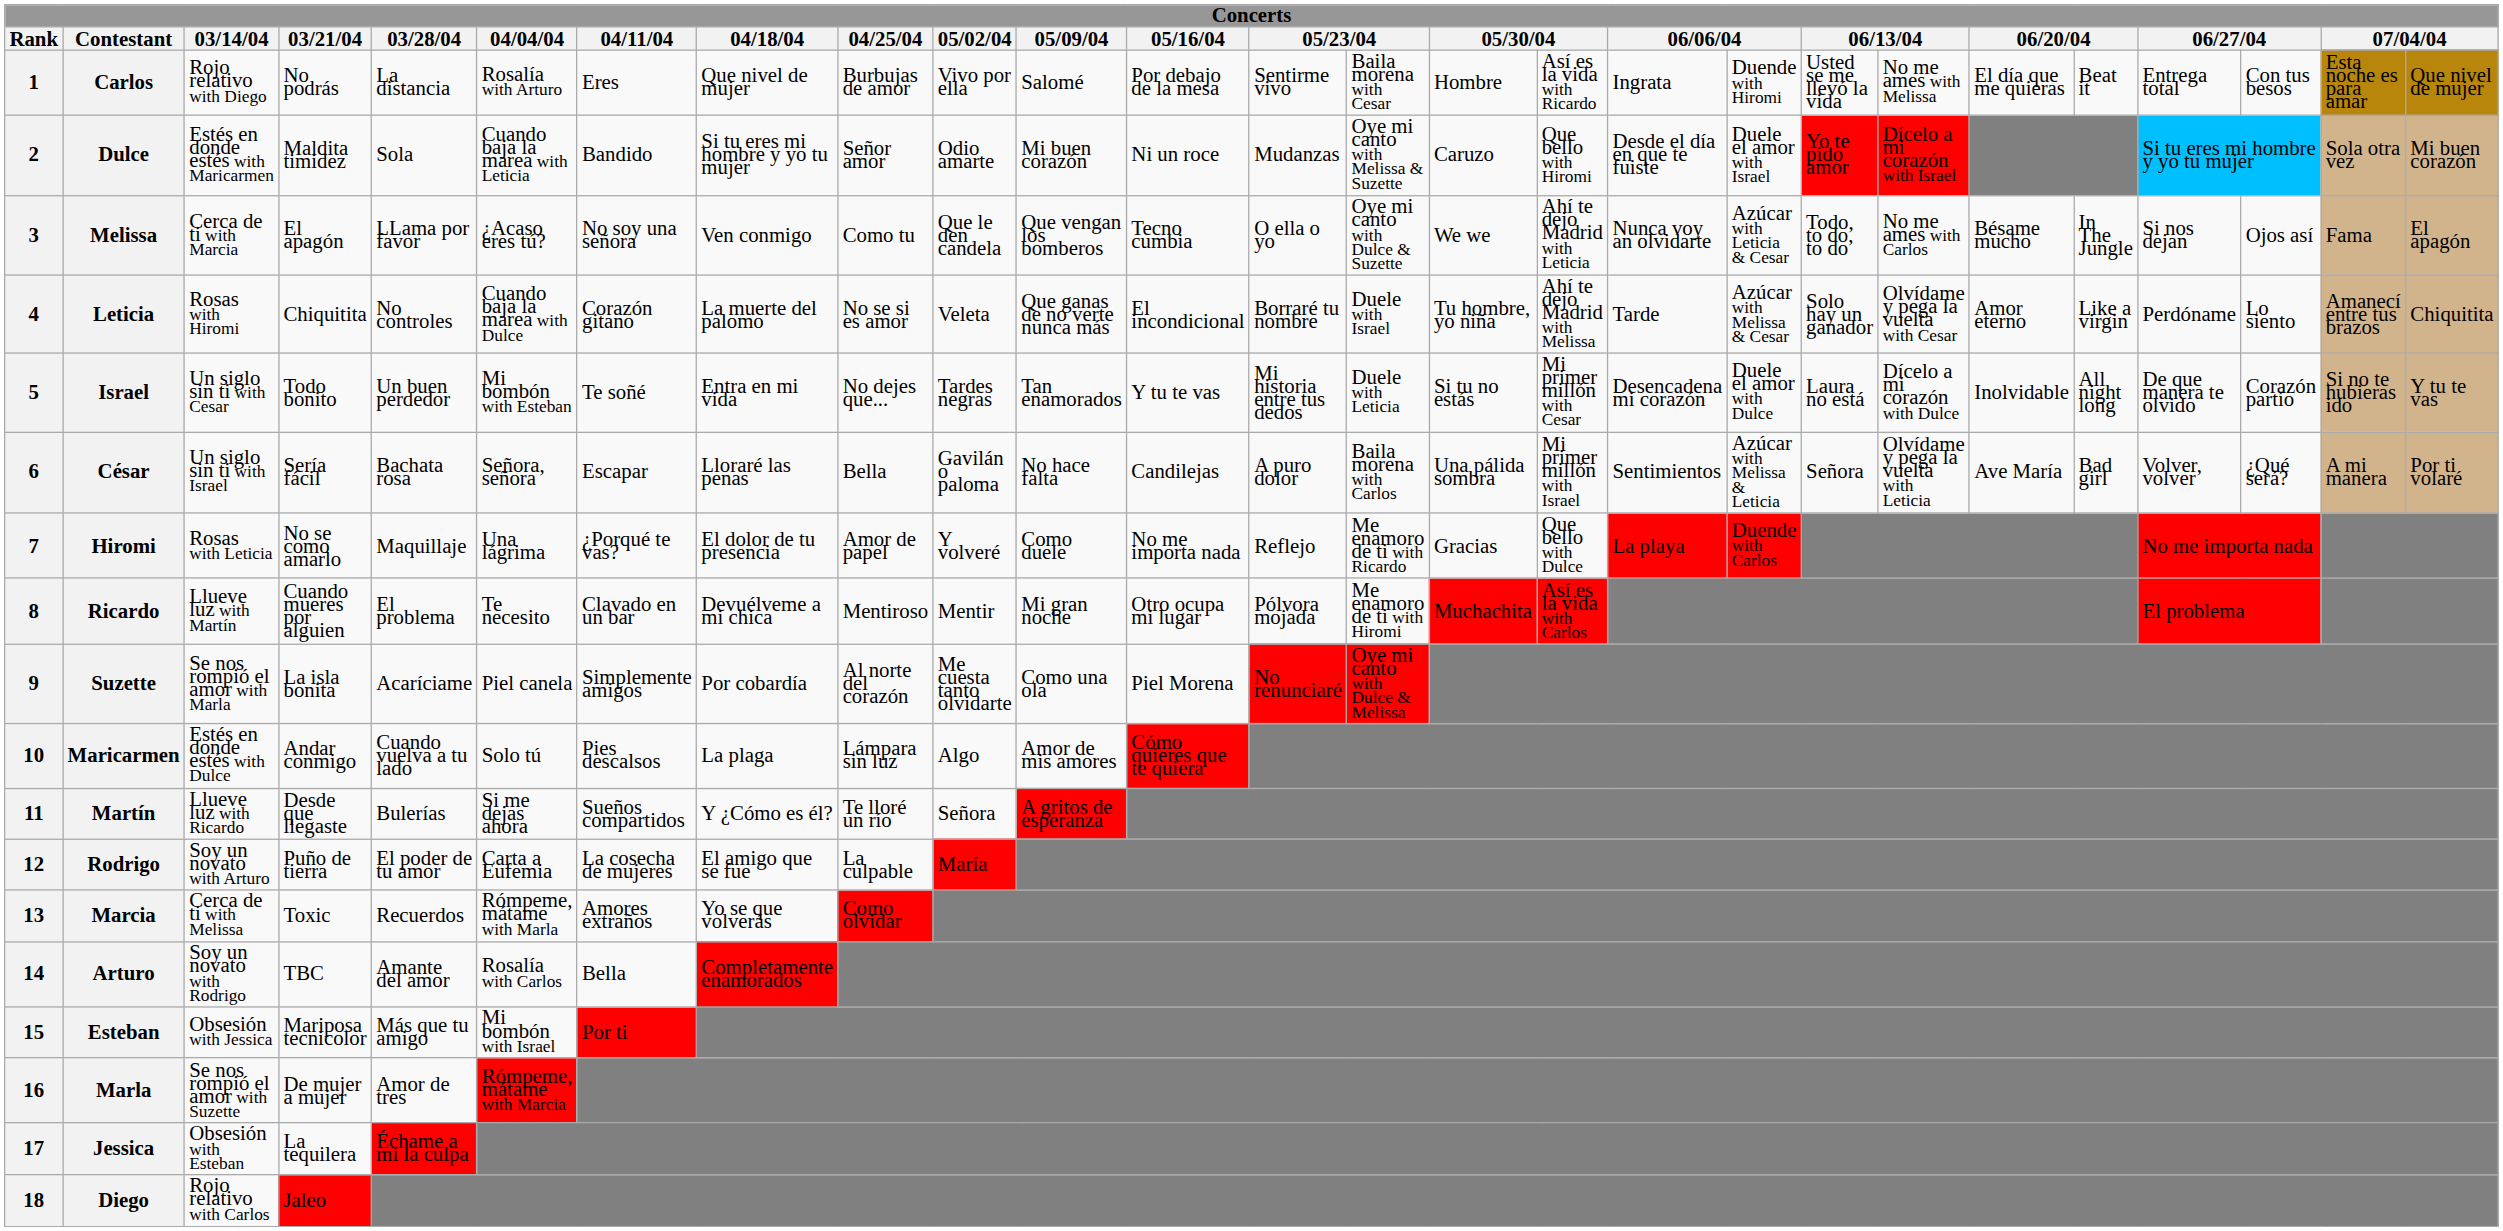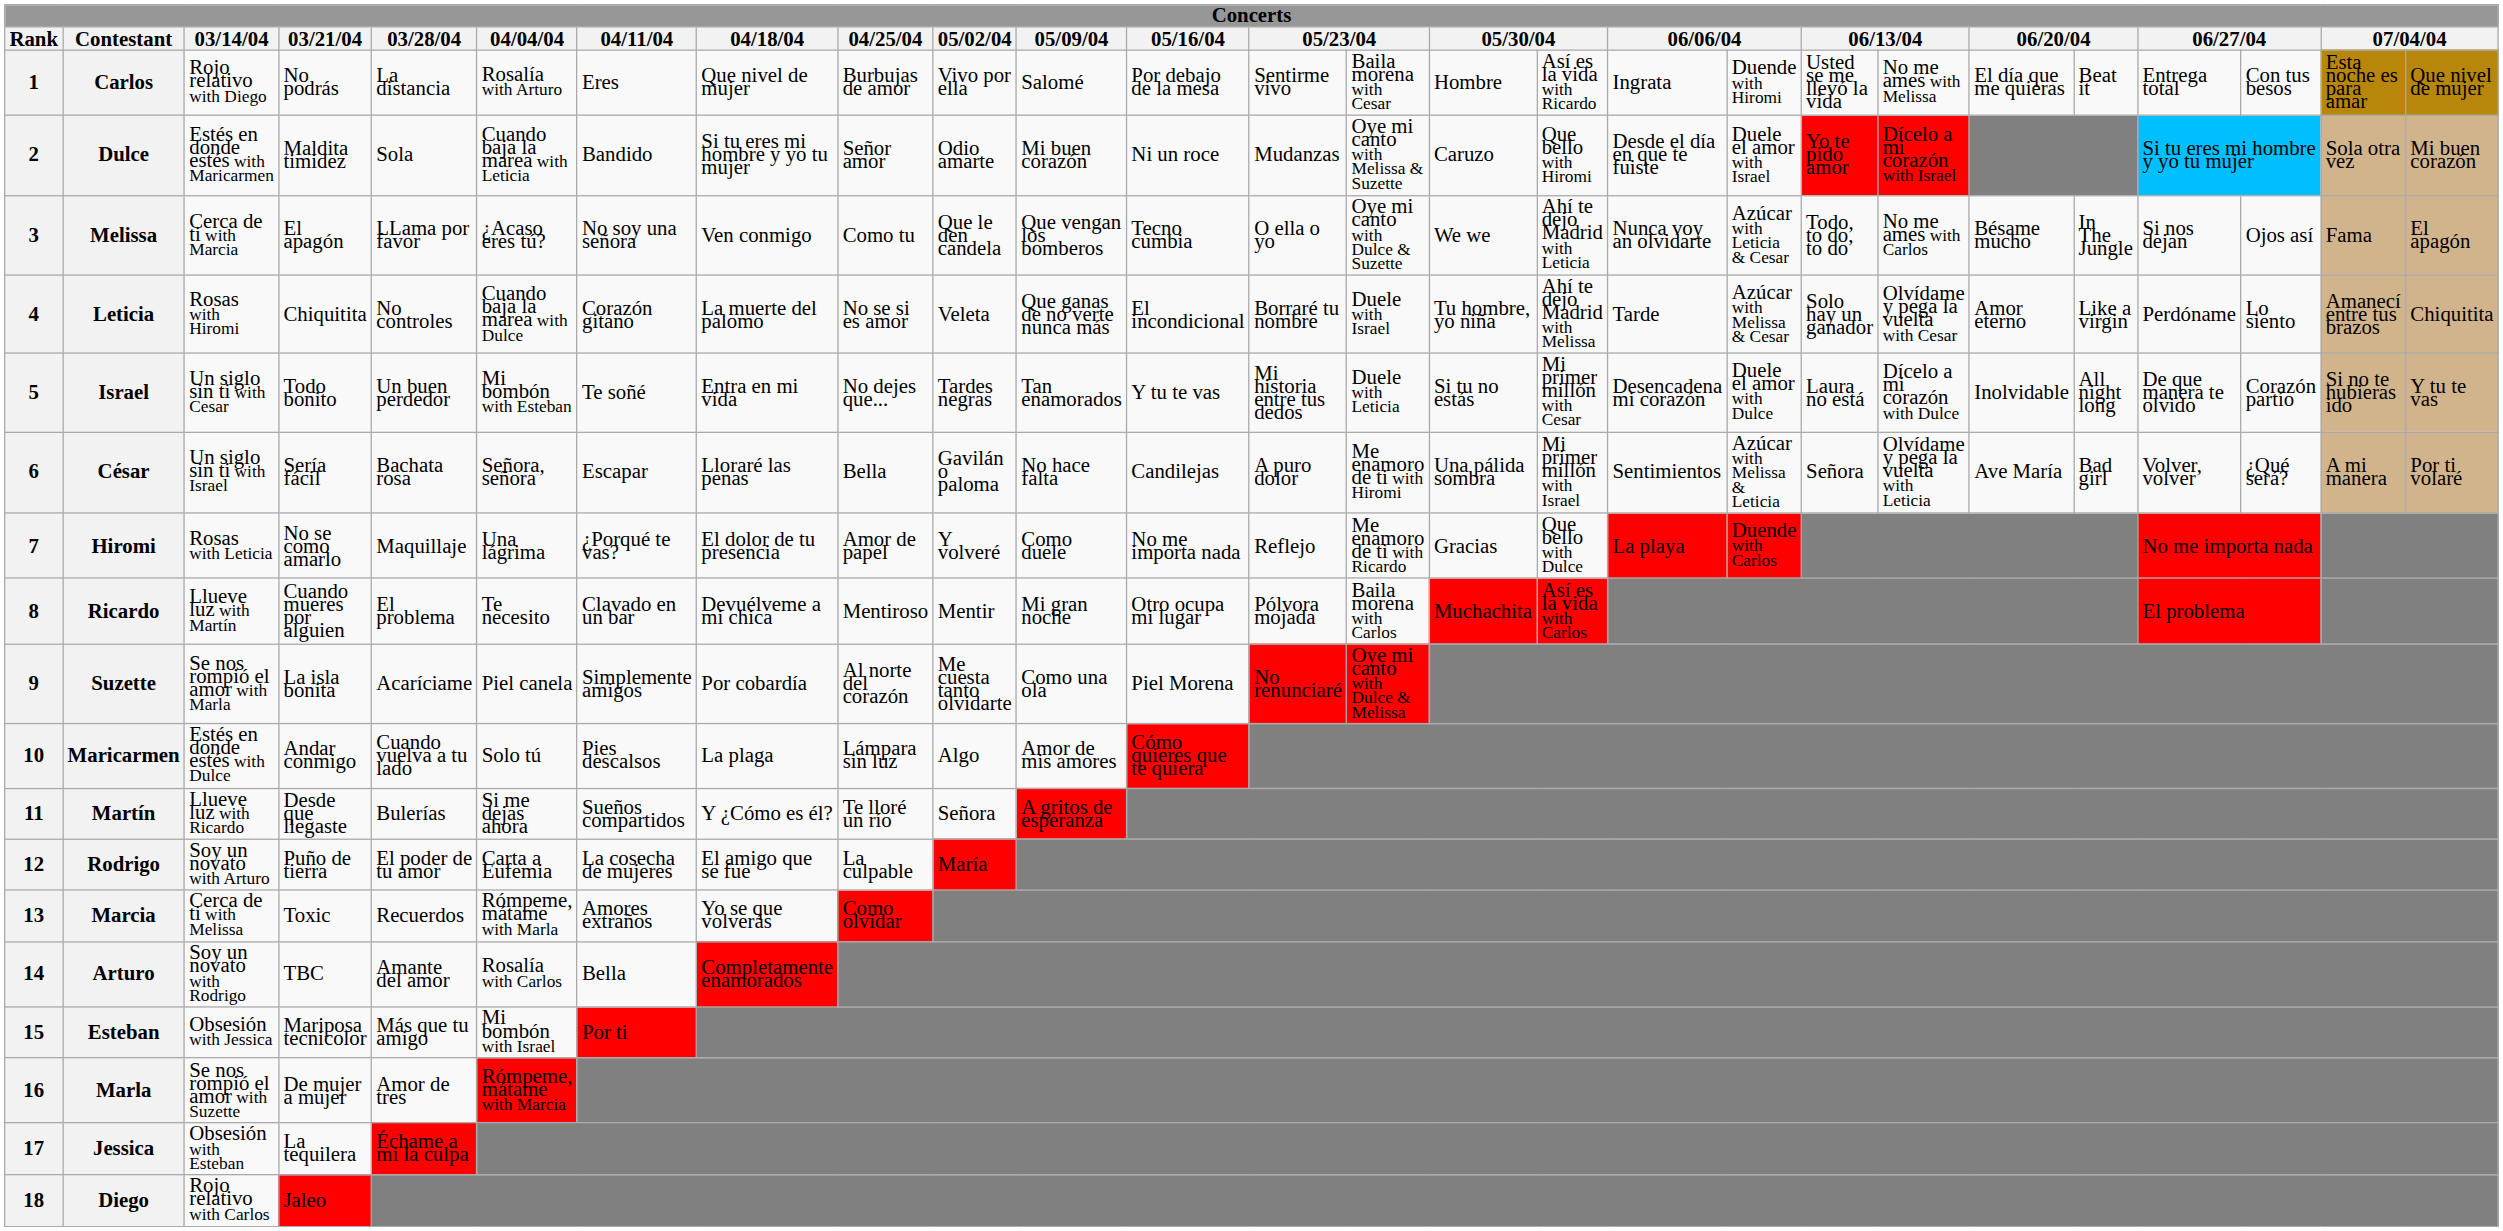(1383, 471) Baila morena with Carlos -> (1388, 471) Me enamoro de ti with Hiromi
(1388, 610) Me enamoro de ti with Hiromi -> (1383, 610) Baila morena with Carlos
